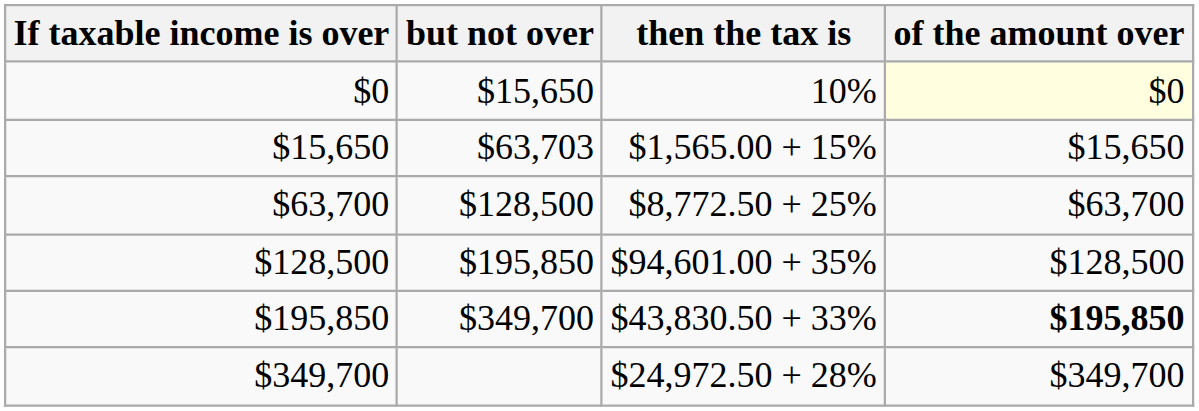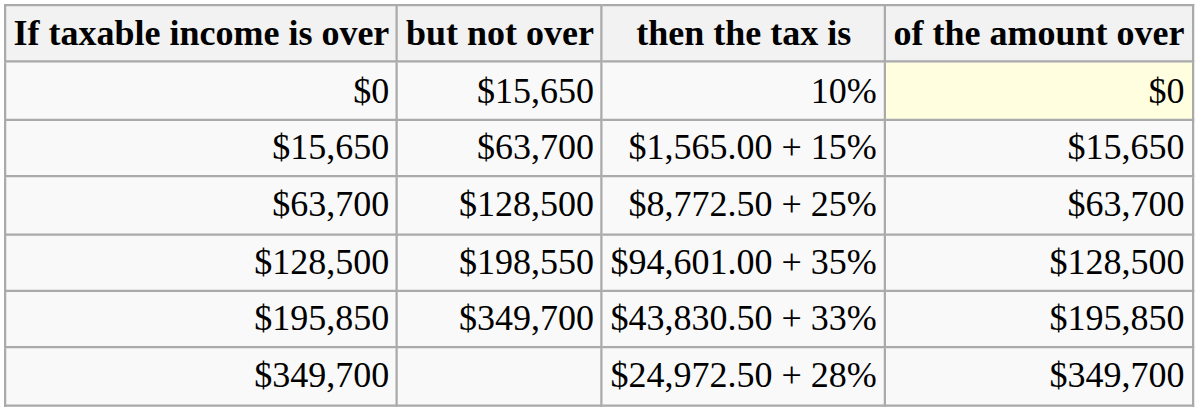(535, 147) $63,703 -> (535, 147) $63,700
(526, 261) $195,850 -> (526, 261) $198,550
(1117, 318) bold -> (1117, 318) normal
